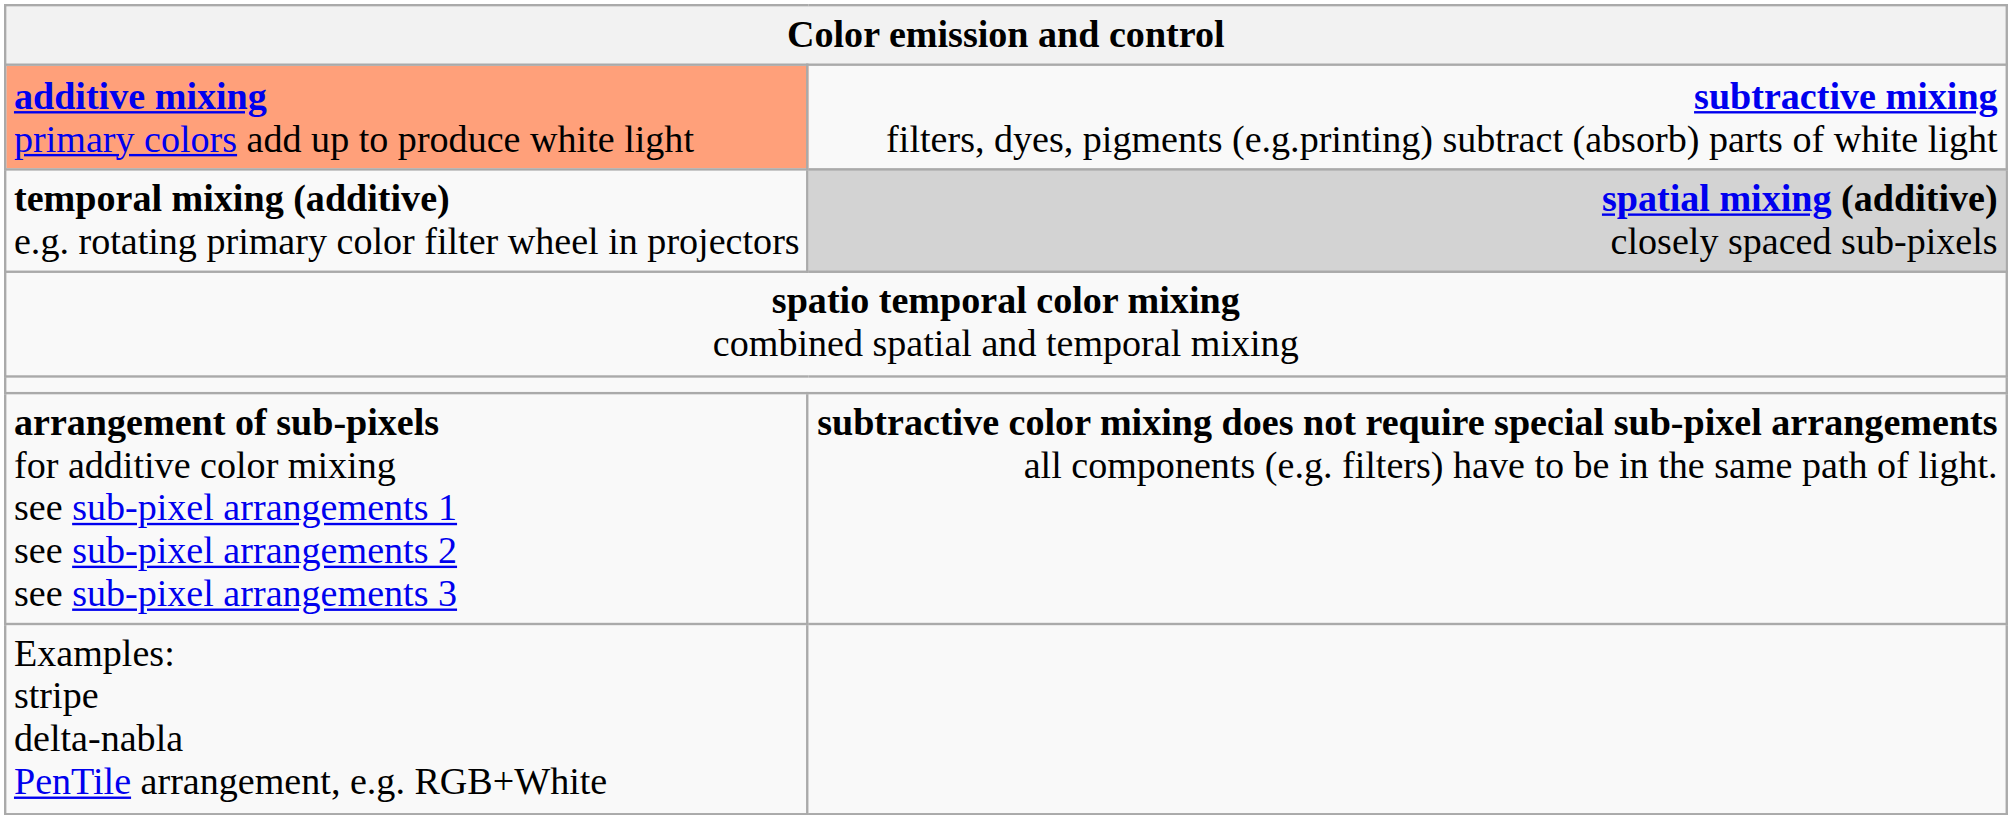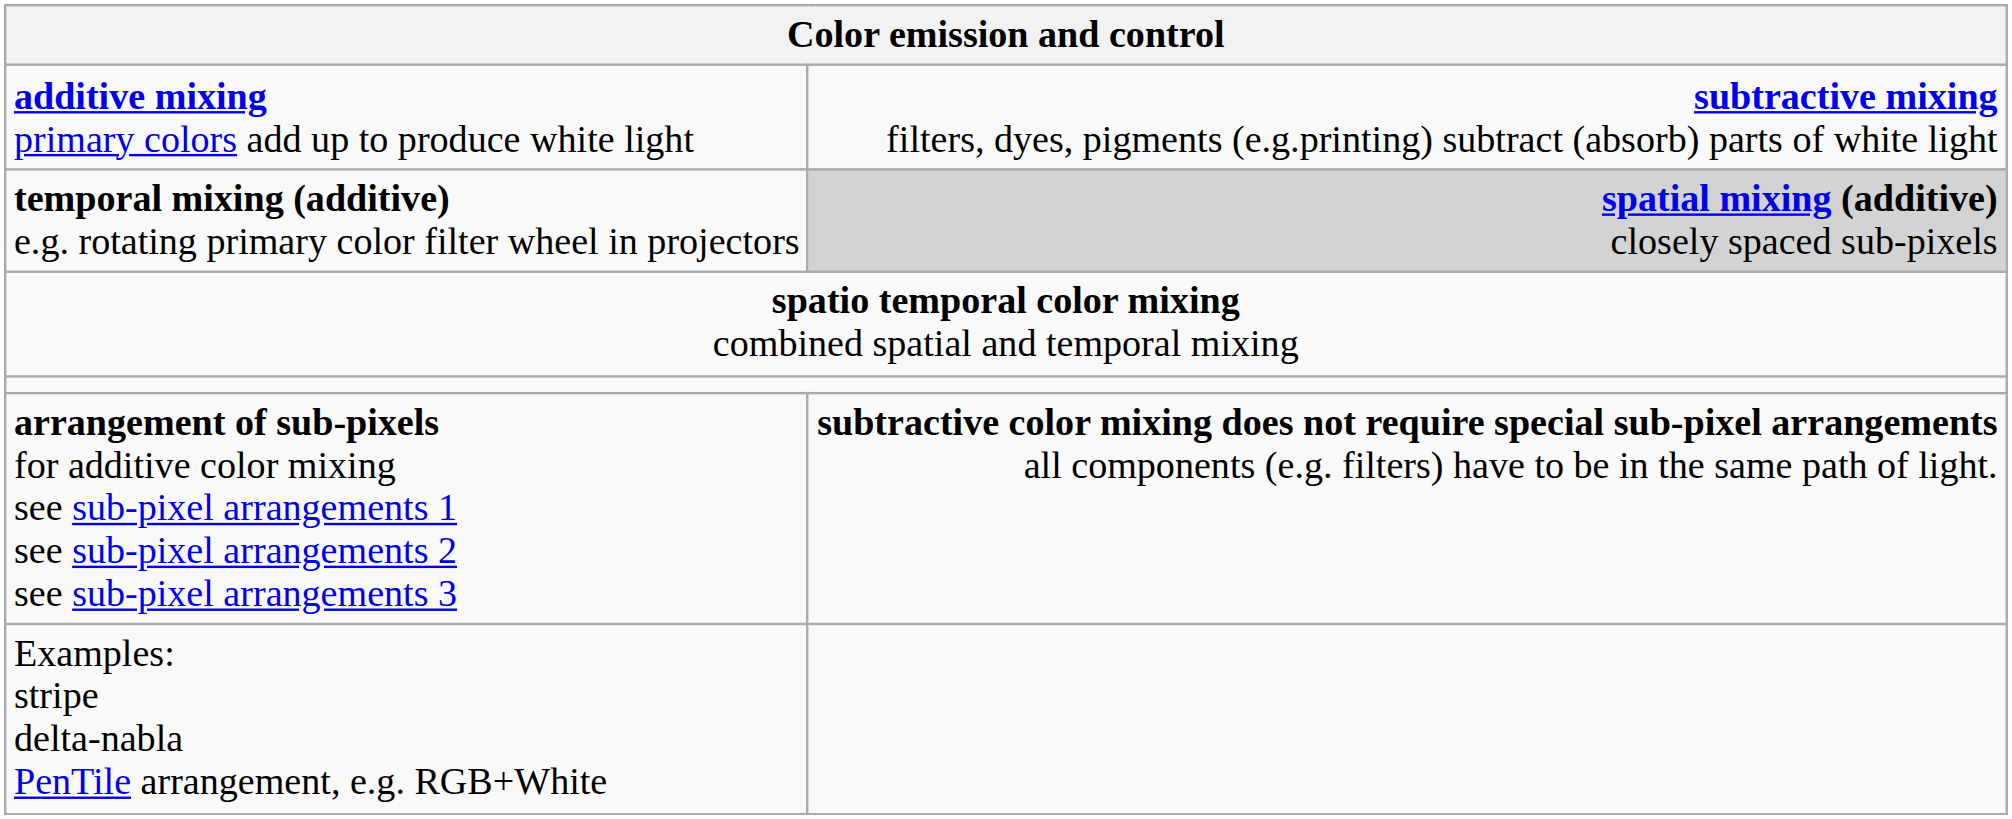(354, 116) lightsalmon background -> (354, 116) no background
